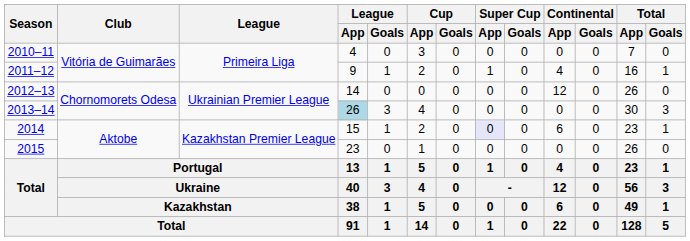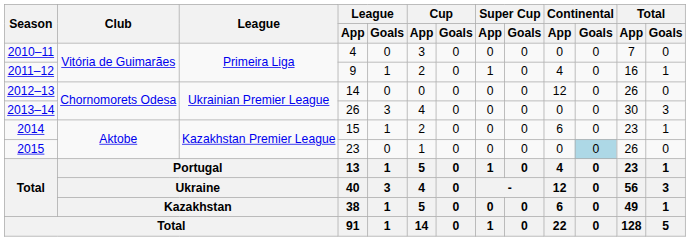(353, 110) lightblue background -> (353, 110) no background
(490, 129) lavender background -> (490, 129) no background
(596, 149) no background -> (596, 149) lightblue background
